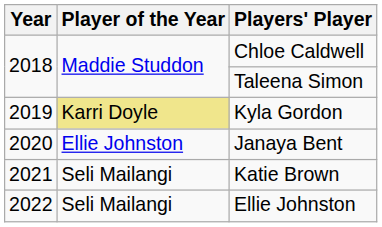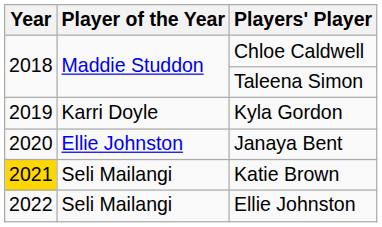(110, 112) khaki background -> (110, 112) no background
(31, 174) no background -> (31, 174) gold background
